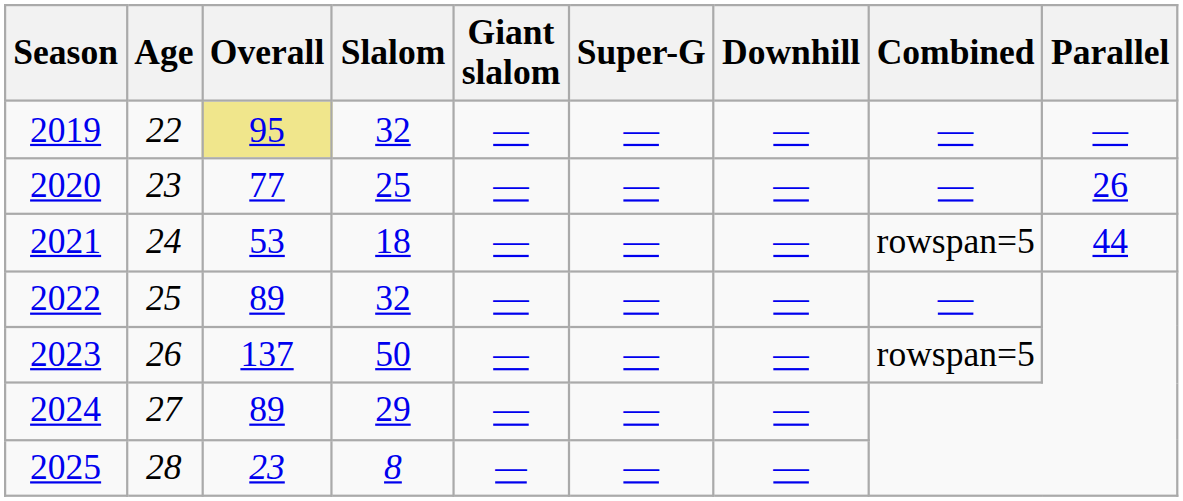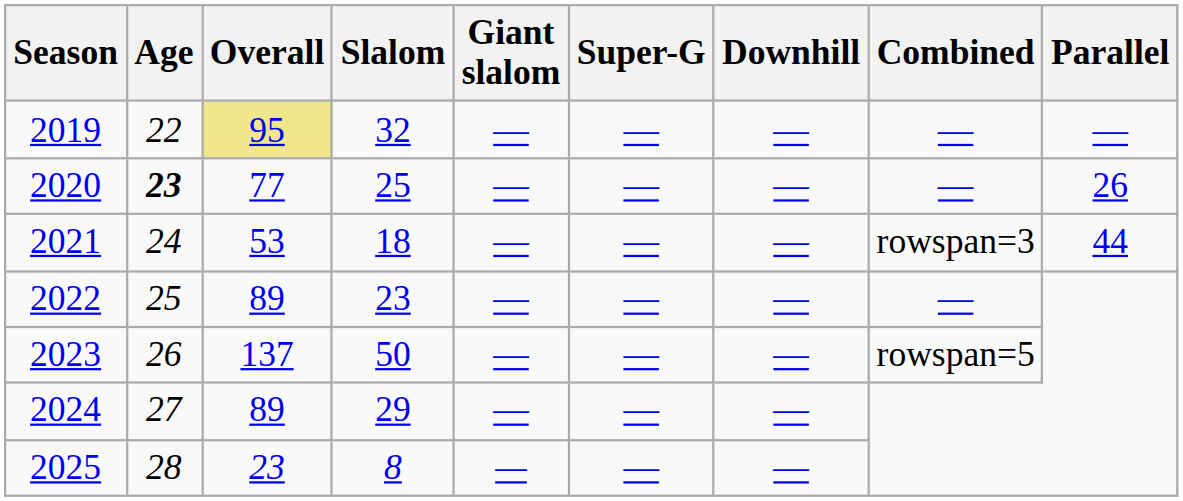(164, 185) normal -> (164, 185) bold
(956, 241) rowspan=5 -> (956, 241) rowspan=3
(393, 297) 32 -> (393, 297) 23
